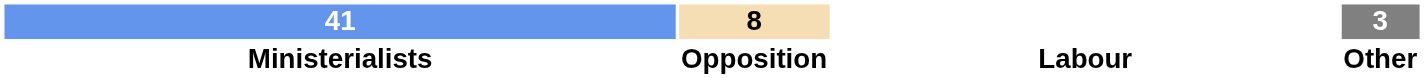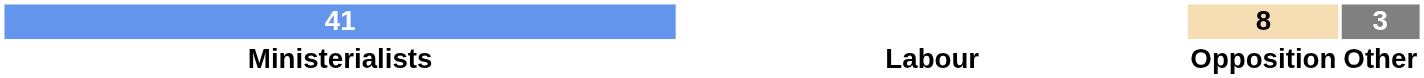columns swapped: (1085, 21) <-> (754, 21)
